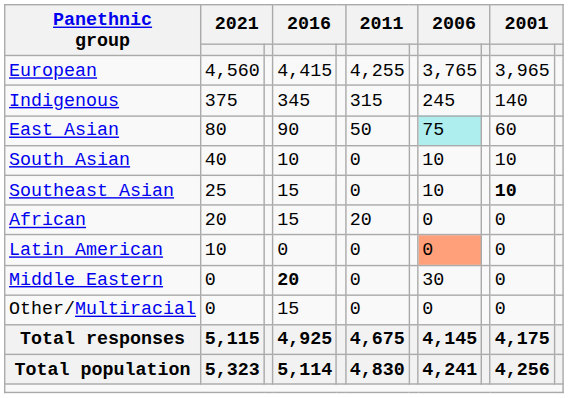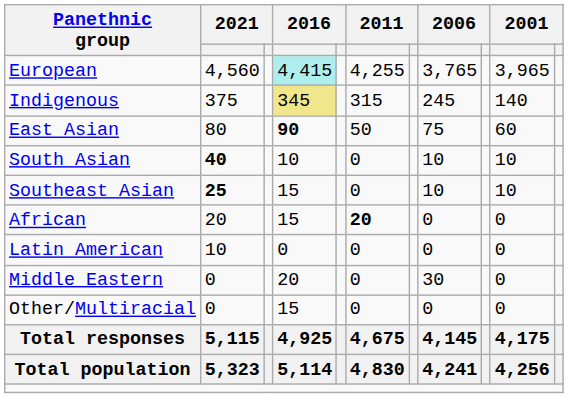(305, 71) no background -> (305, 71) paleturquoise background
(294, 101) no background -> (294, 101) khaki background
(288, 130) normal -> (288, 130) bold
(433, 130) paleturquoise background -> (433, 130) no background
(216, 160) normal -> (216, 160) bold
(216, 190) normal -> (216, 190) bold
(506, 190) bold -> (506, 190) normal
(361, 220) normal -> (361, 220) bold
(428, 250) lightsalmon background -> (428, 250) no background
(288, 280) bold -> (288, 280) normal
